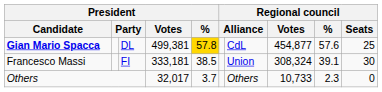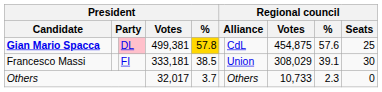(127, 45) no background -> (127, 45) pink background
(293, 45) 454,877 -> (293, 45) 454,875
(293, 62) 308,324 -> (293, 62) 308,029
